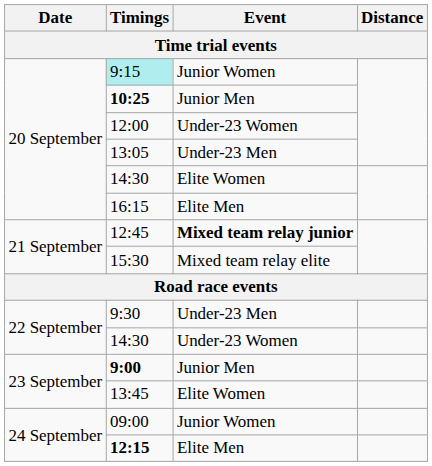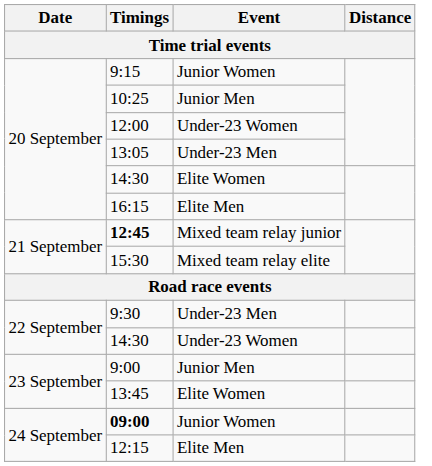(125, 71) paleturquoise background -> (125, 71) no background
(130, 98) bold -> (129, 98) normal
(129, 233) normal -> (130, 233) bold
(265, 233) bold -> (259, 233) normal
(126, 367) bold -> (125, 367) normal
(129, 421) normal -> (130, 421) bold
(130, 448) bold -> (129, 448) normal
